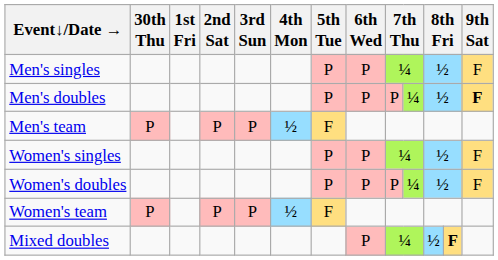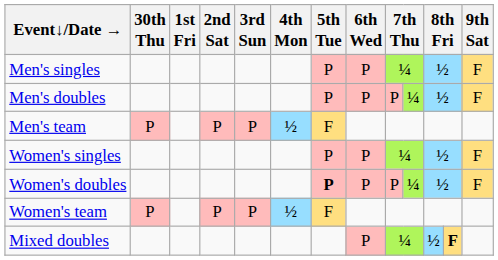(477, 97) bold -> (477, 97) normal
(329, 183) normal -> (329, 183) bold
